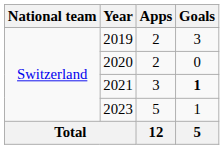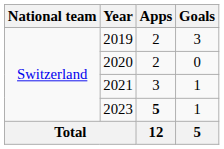(197, 86) bold -> (197, 86) normal
(156, 109) normal -> (156, 109) bold
